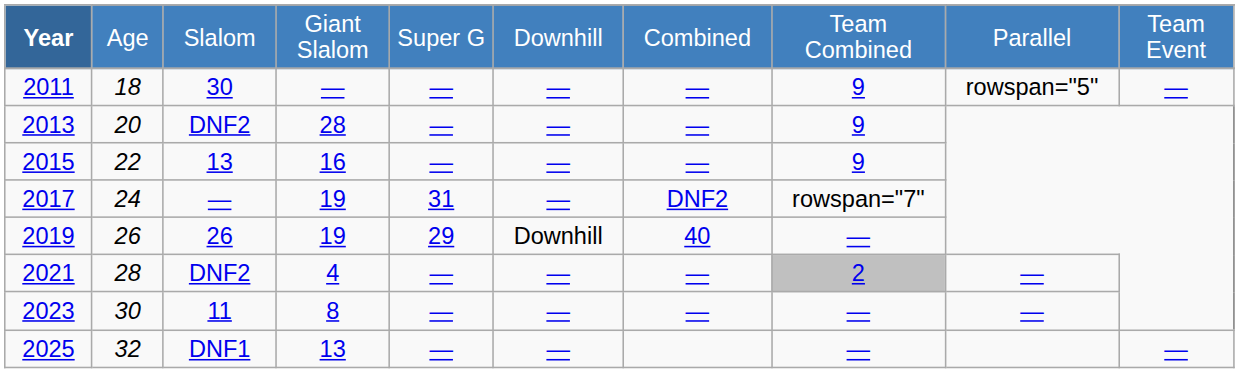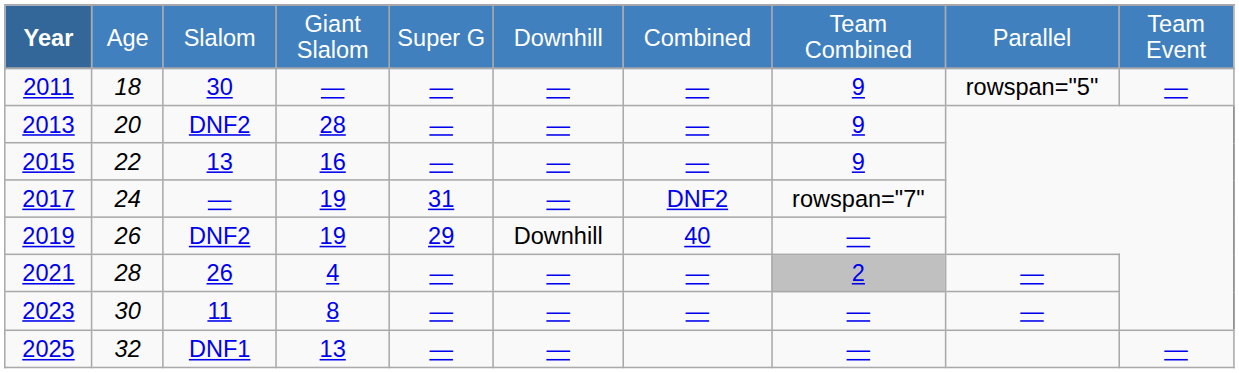(220, 236) 26 -> (220, 236) DNF2
(220, 274) DNF2 -> (220, 274) 26
